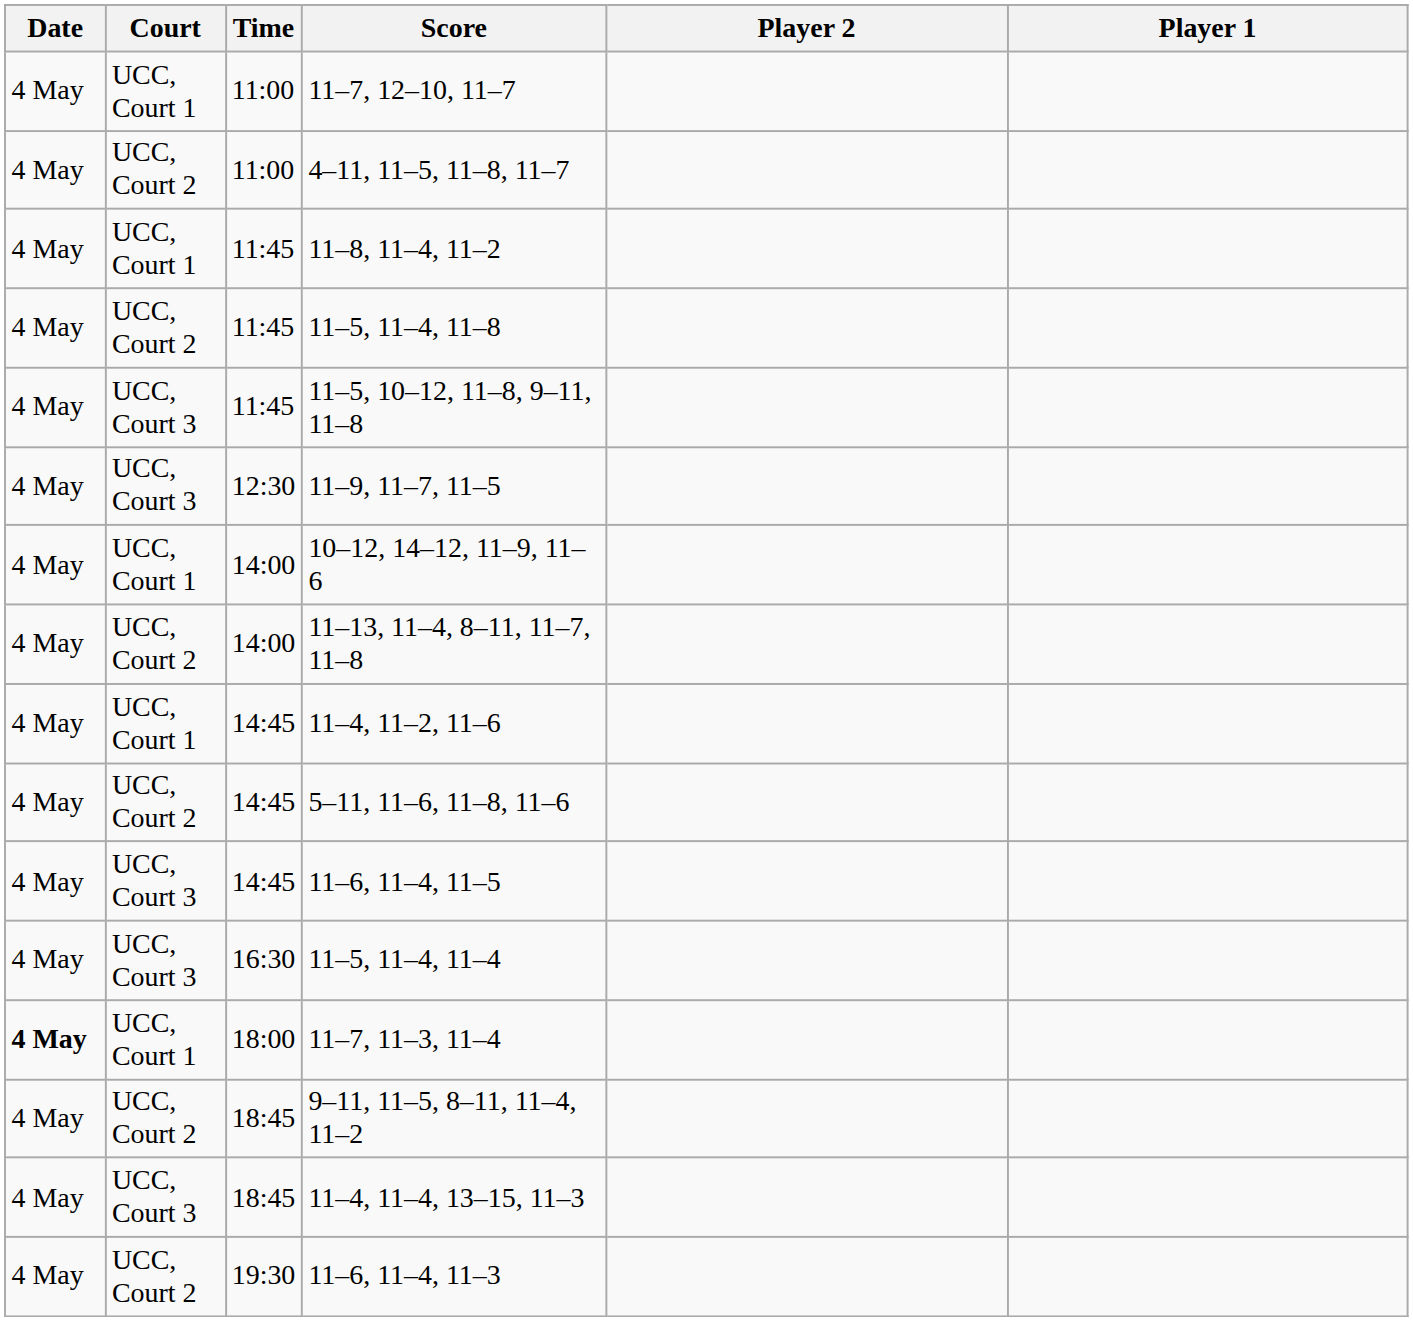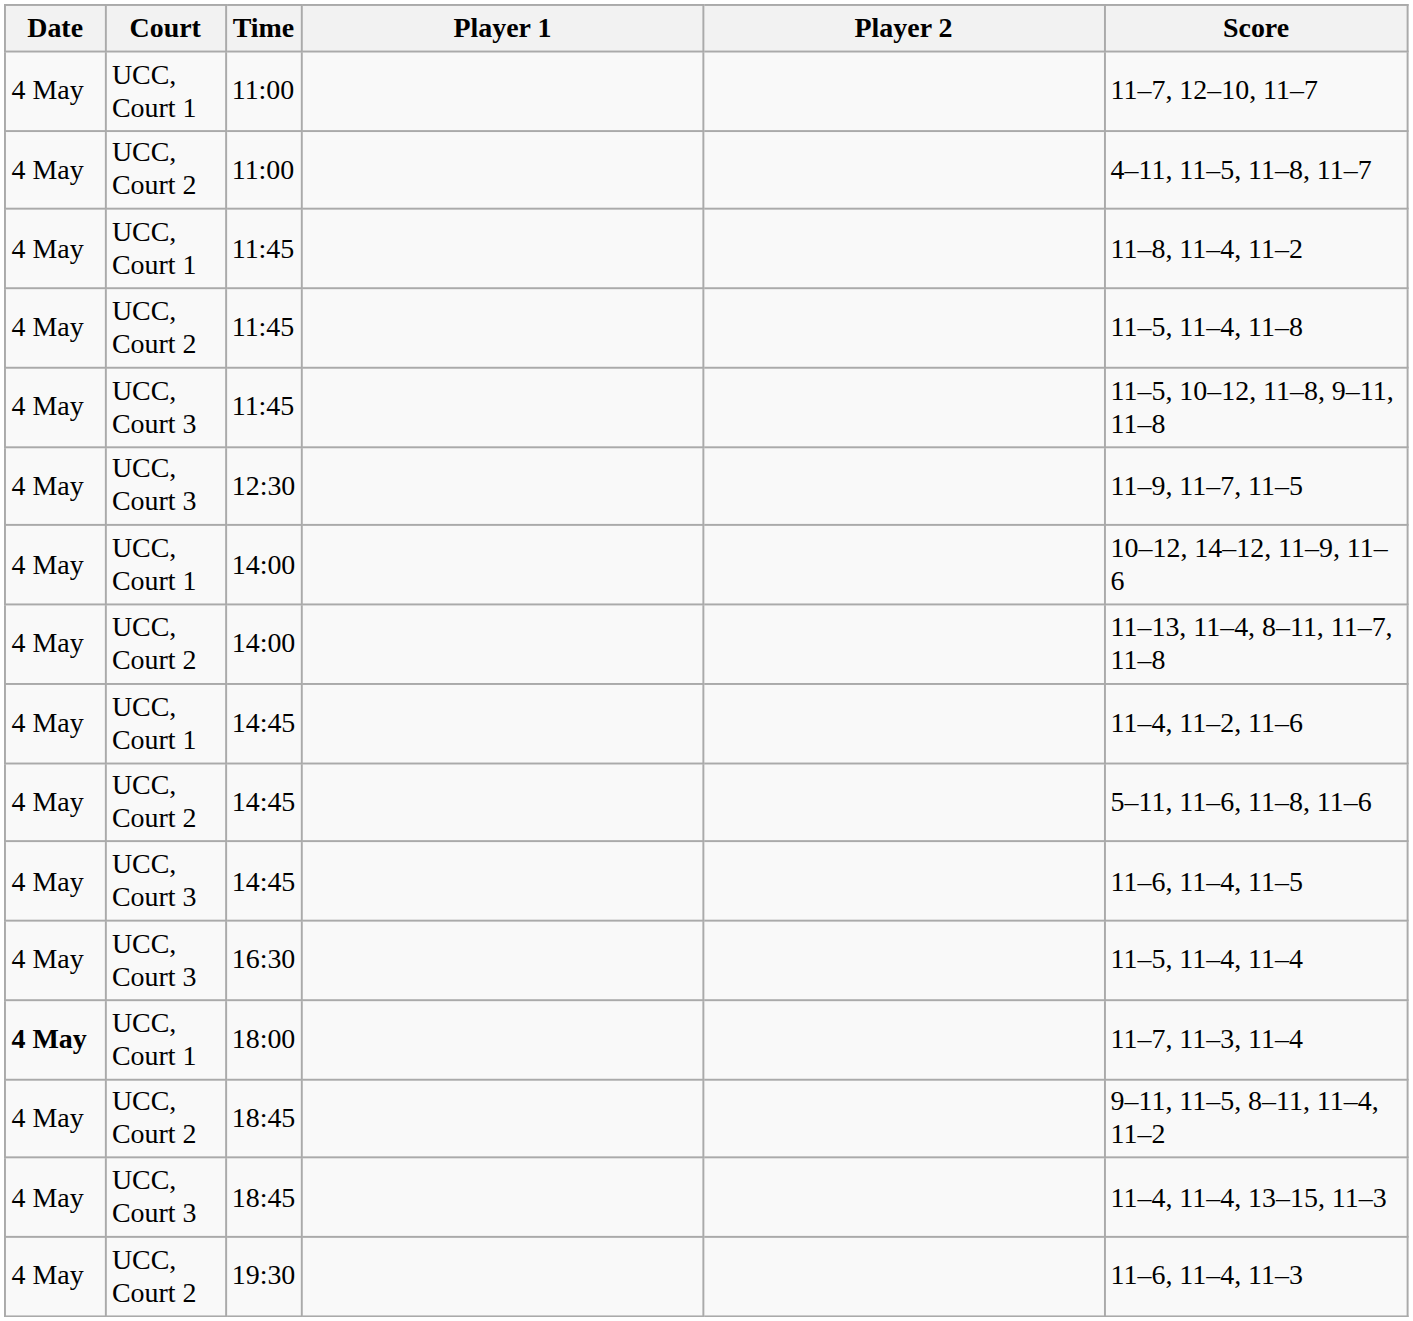columns swapped: (1208, 27) <-> (454, 27)
